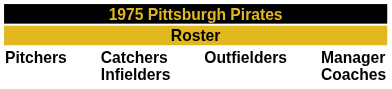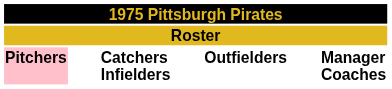(36, 57) no background -> (36, 57) pink background
